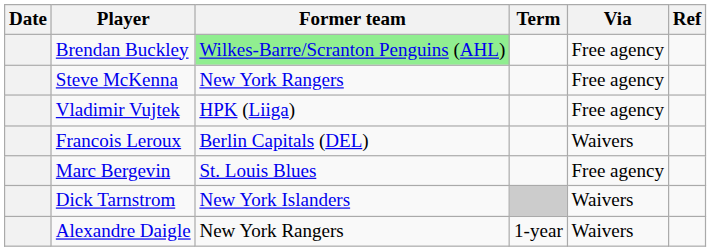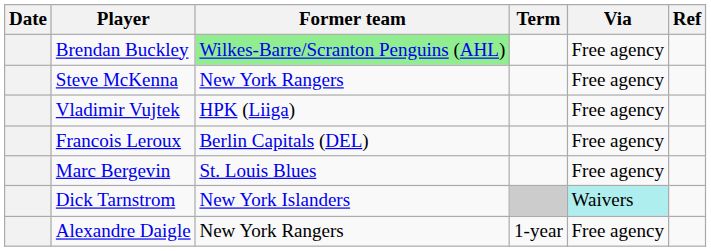(602, 140) Waivers -> (618, 140) Free agency
(602, 200) no background -> (602, 200) paleturquoise background
(602, 230) Waivers -> (618, 230) Free agency
